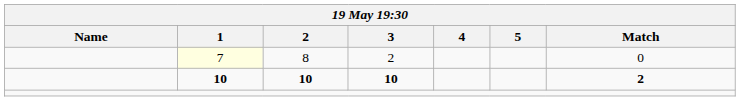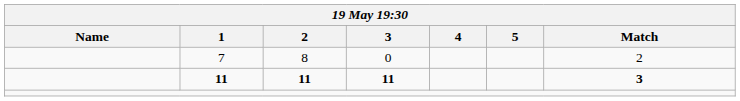(220, 57) lightyellow background -> (221, 57) no background
(391, 57) 2 -> (388, 57) 0
(641, 57) 0 -> (639, 57) 2
(220, 79) 10 -> (221, 79) 11
(306, 79) 10 -> (305, 79) 11
(391, 79) 10 -> (388, 79) 11
(641, 79) 2 -> (639, 79) 3
